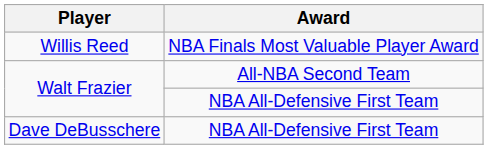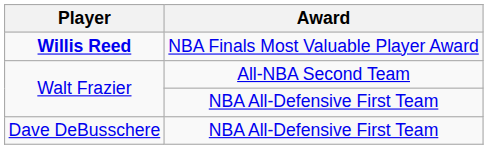(84, 46) normal -> (84, 46) bold
